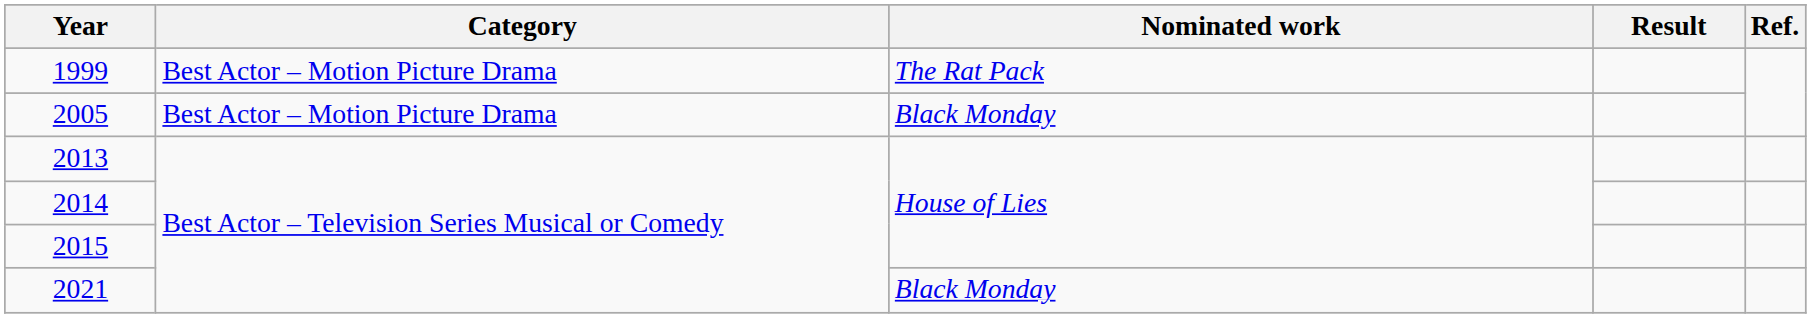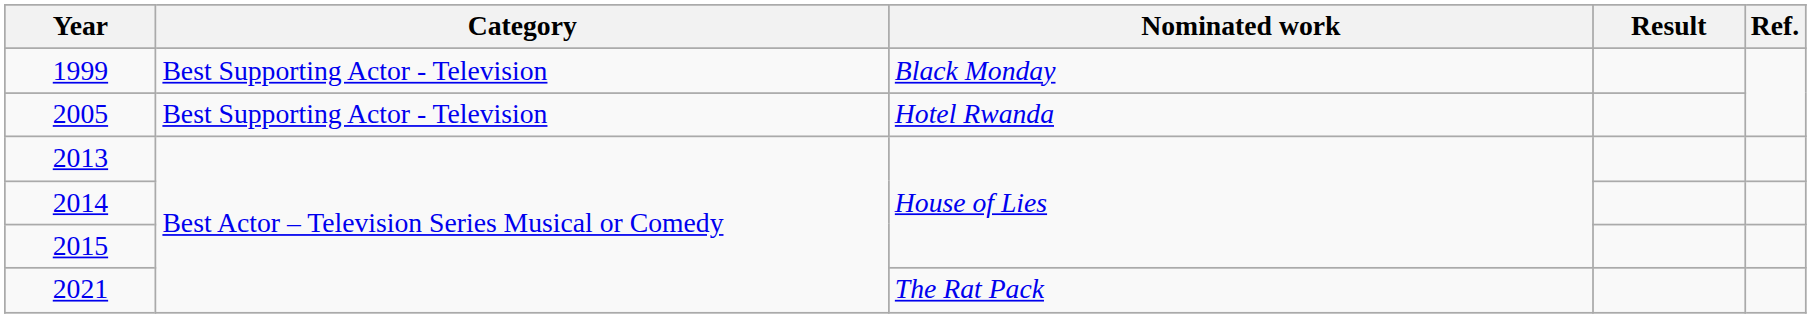(360, 70) Best Actor – Motion Picture Drama -> (355, 70) Best Supporting Actor - Television
(969, 70) The Rat Pack -> (975, 70) Black Monday
(360, 114) Best Actor – Motion Picture Drama -> (355, 114) Best Supporting Actor - Television
(975, 114) Black Monday -> (974, 114) Hotel Rwanda
(975, 289) Black Monday -> (969, 289) The Rat Pack
